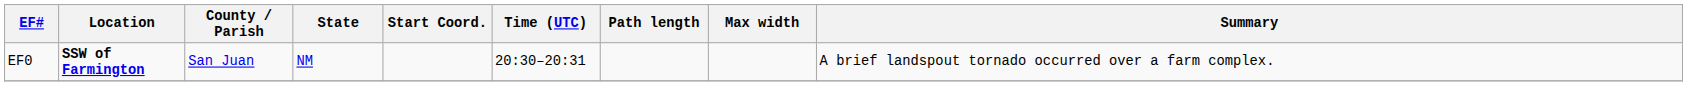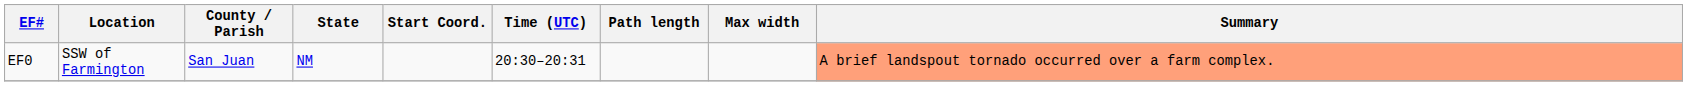(103, 62) bold -> (103, 62) normal
(1047, 62) no background -> (1047, 62) lightsalmon background
